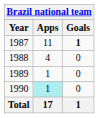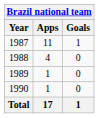(78, 43) bold -> (78, 43) normal
(48, 89) paleturquoise background -> (48, 89) no background
